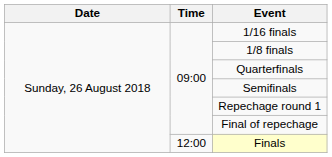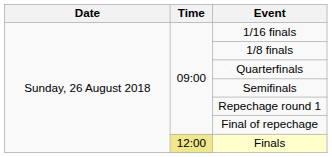(191, 143) no background -> (191, 143) khaki background
